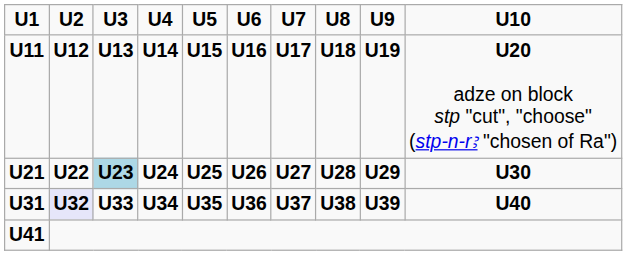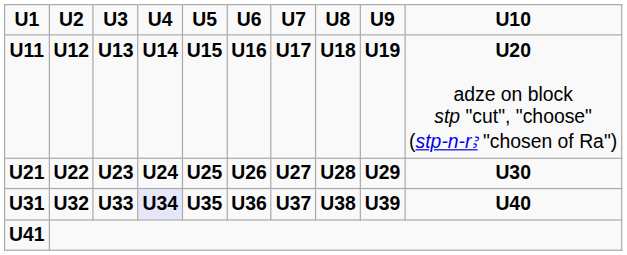(116, 173) lightblue background -> (116, 173) no background
(71, 203) lavender background -> (71, 203) no background
(160, 203) no background -> (160, 203) lavender background
